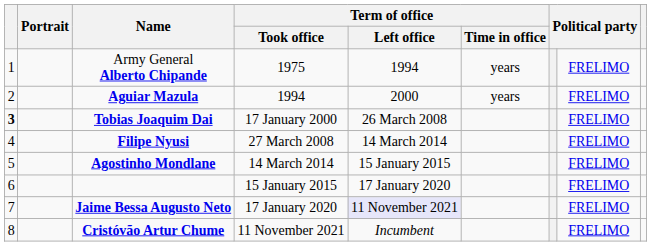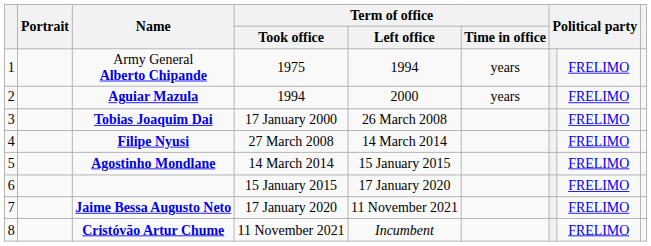(11, 119) bold -> (11, 119) normal
(404, 207) lavender background -> (404, 207) no background
